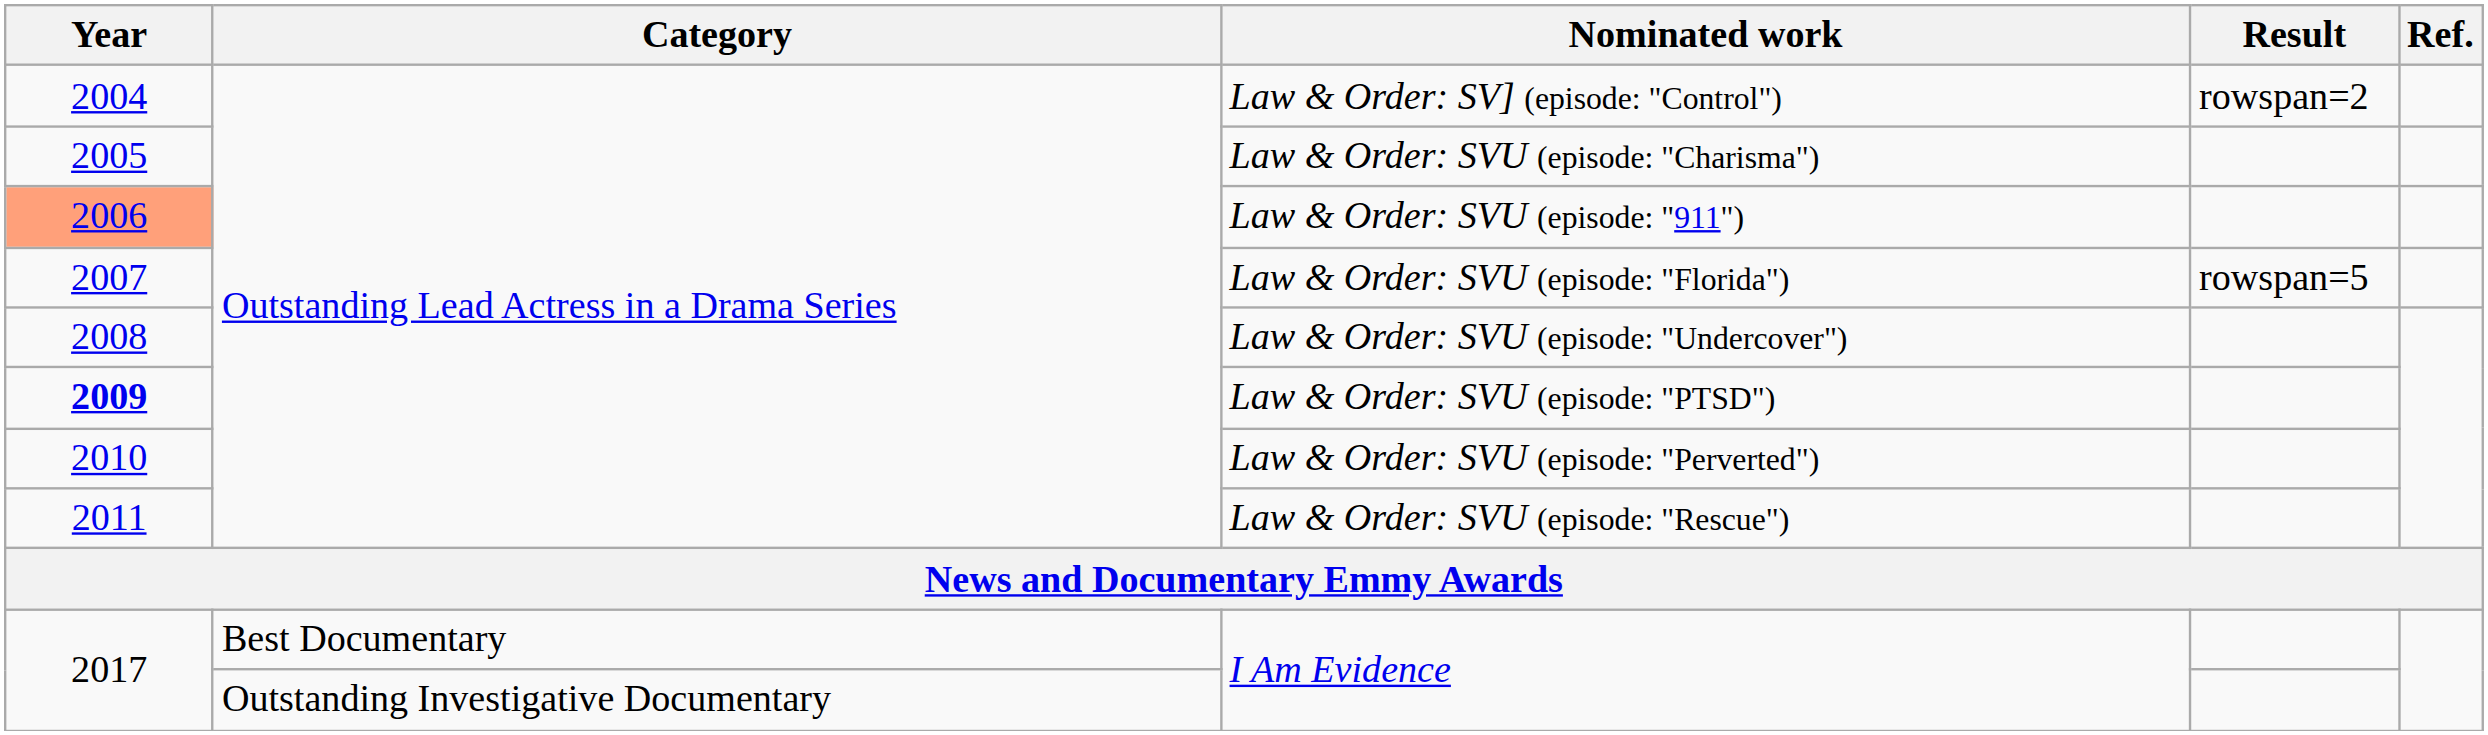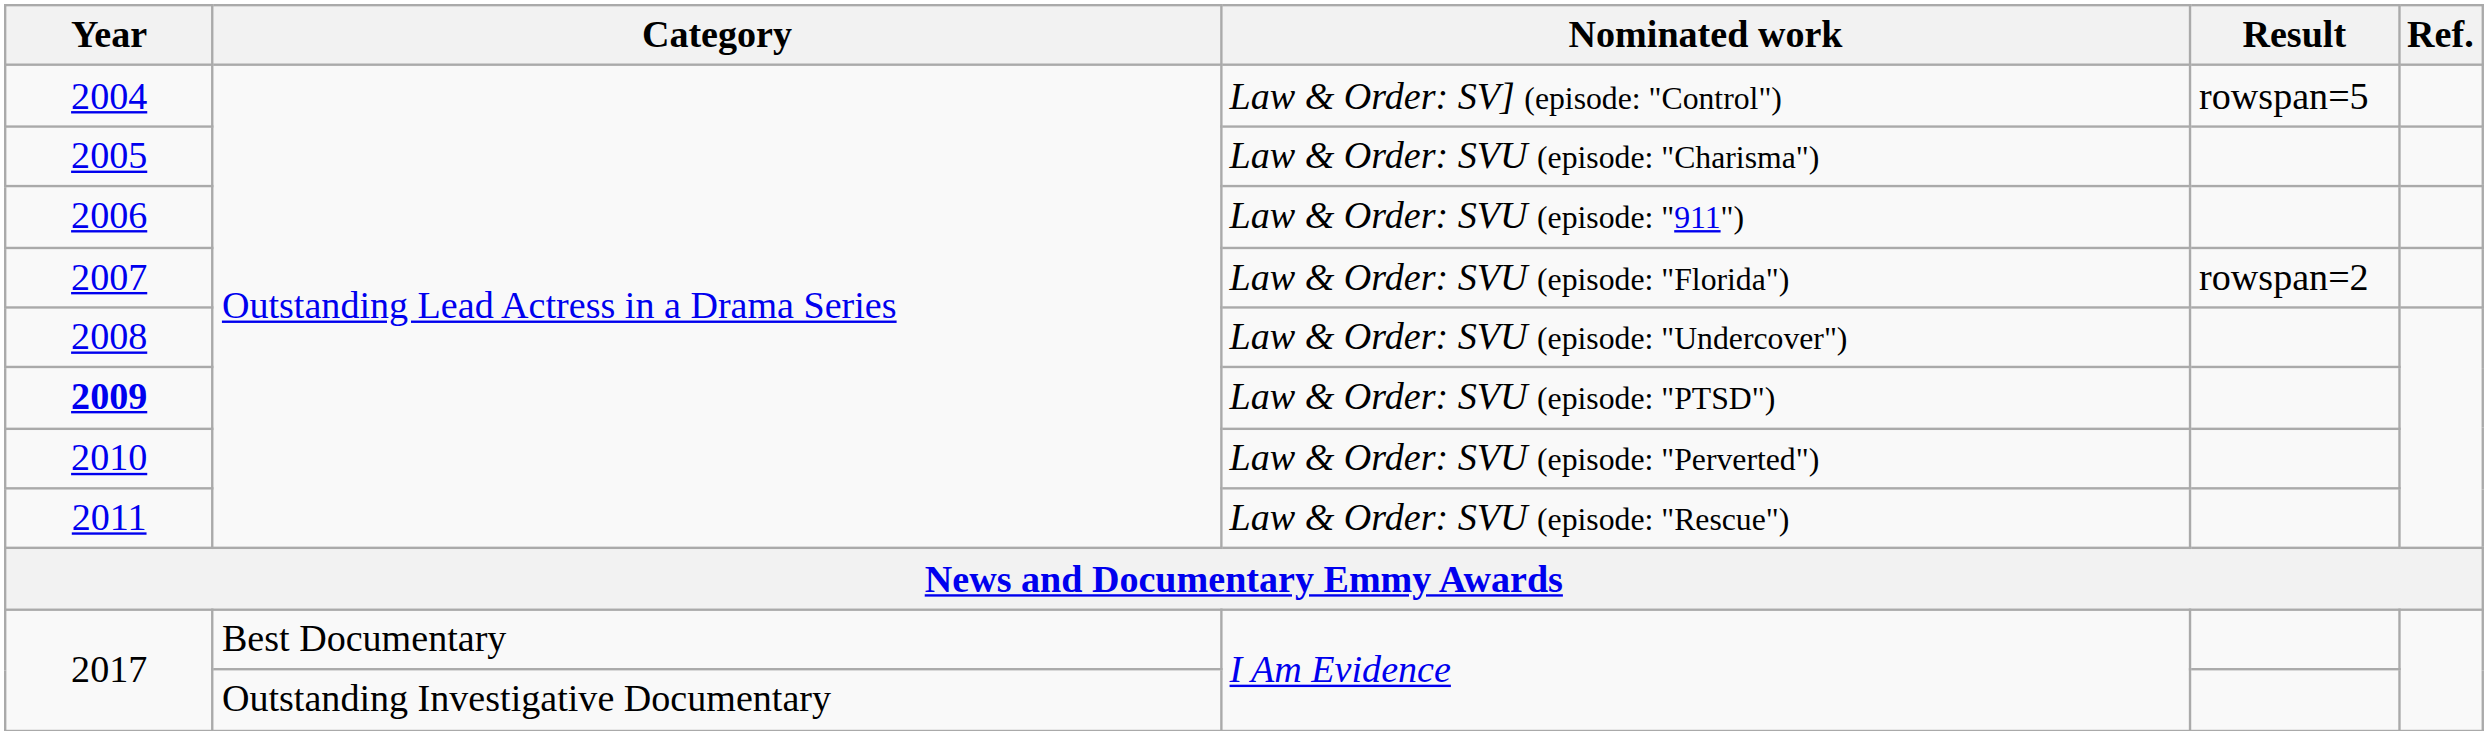(2284, 95) rowspan=2 -> (2284, 95) rowspan=5
(109, 215) lightsalmon background -> (109, 215) no background
(2284, 276) rowspan=5 -> (2284, 276) rowspan=2
